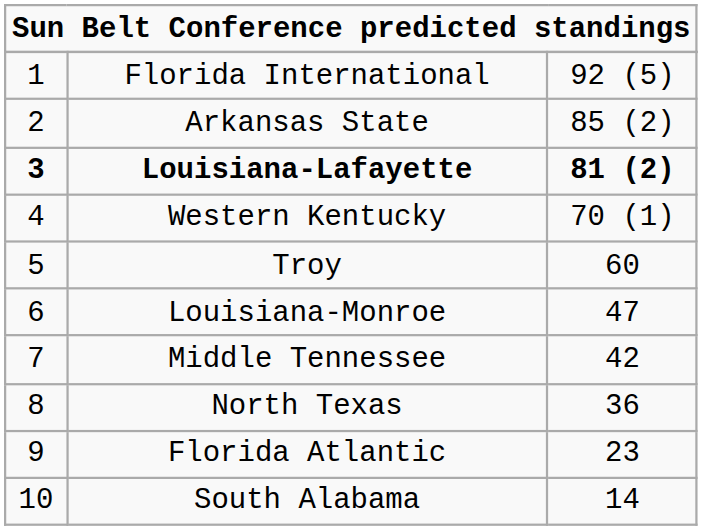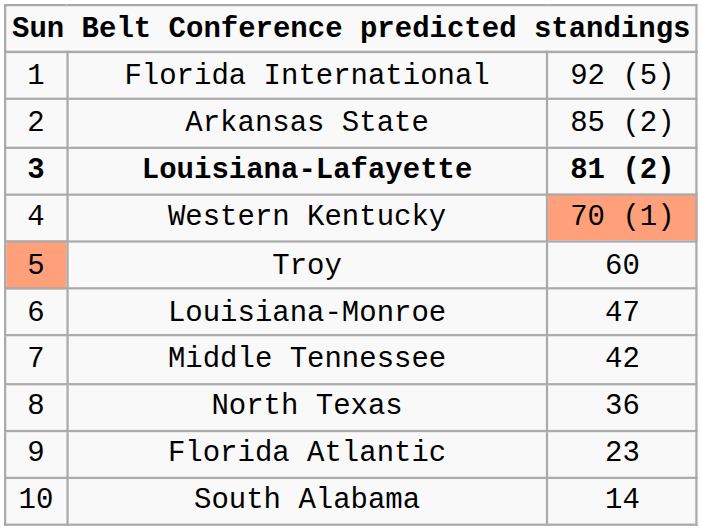(622, 218) no background -> (622, 218) lightsalmon background
(36, 265) no background -> (36, 265) lightsalmon background
